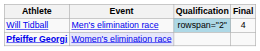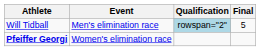(243, 26) 4 -> (243, 26) 5
(121, 39) lavender background -> (121, 39) no background
